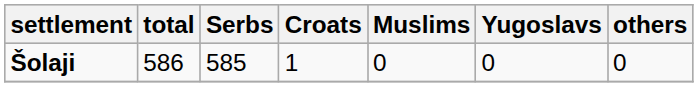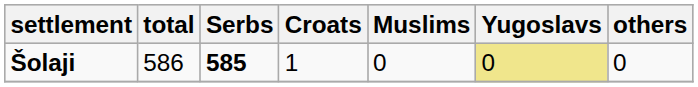(226, 63) normal -> (226, 63) bold
(488, 63) no background -> (488, 63) khaki background
